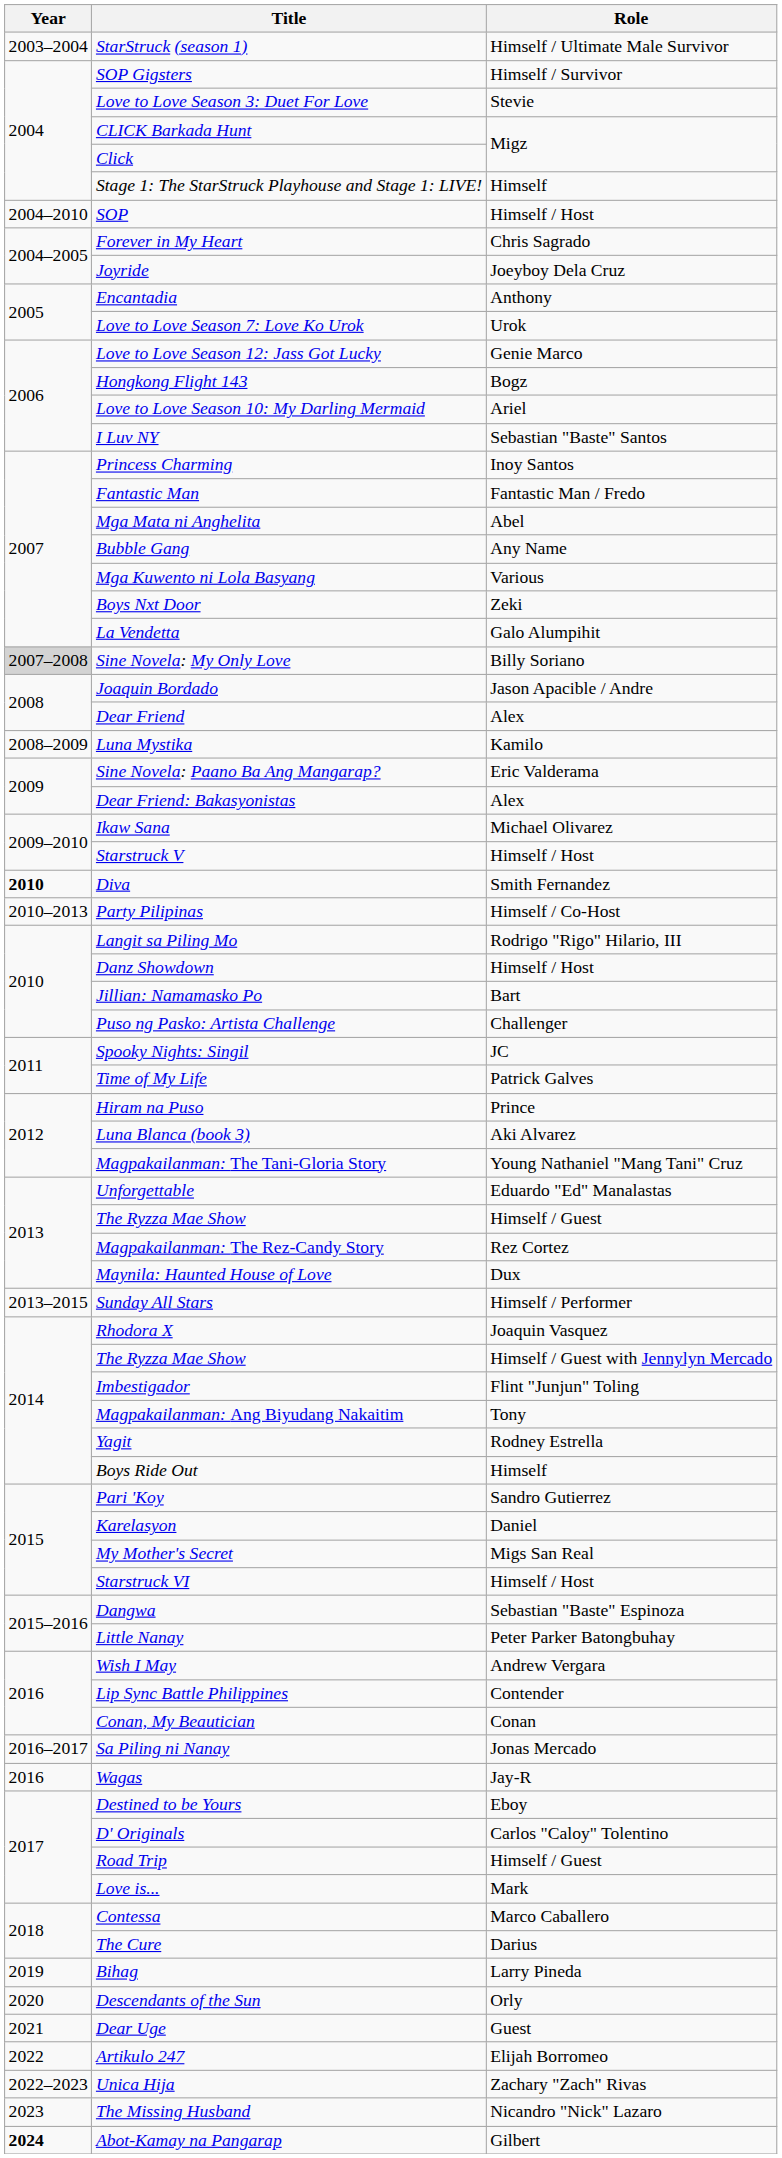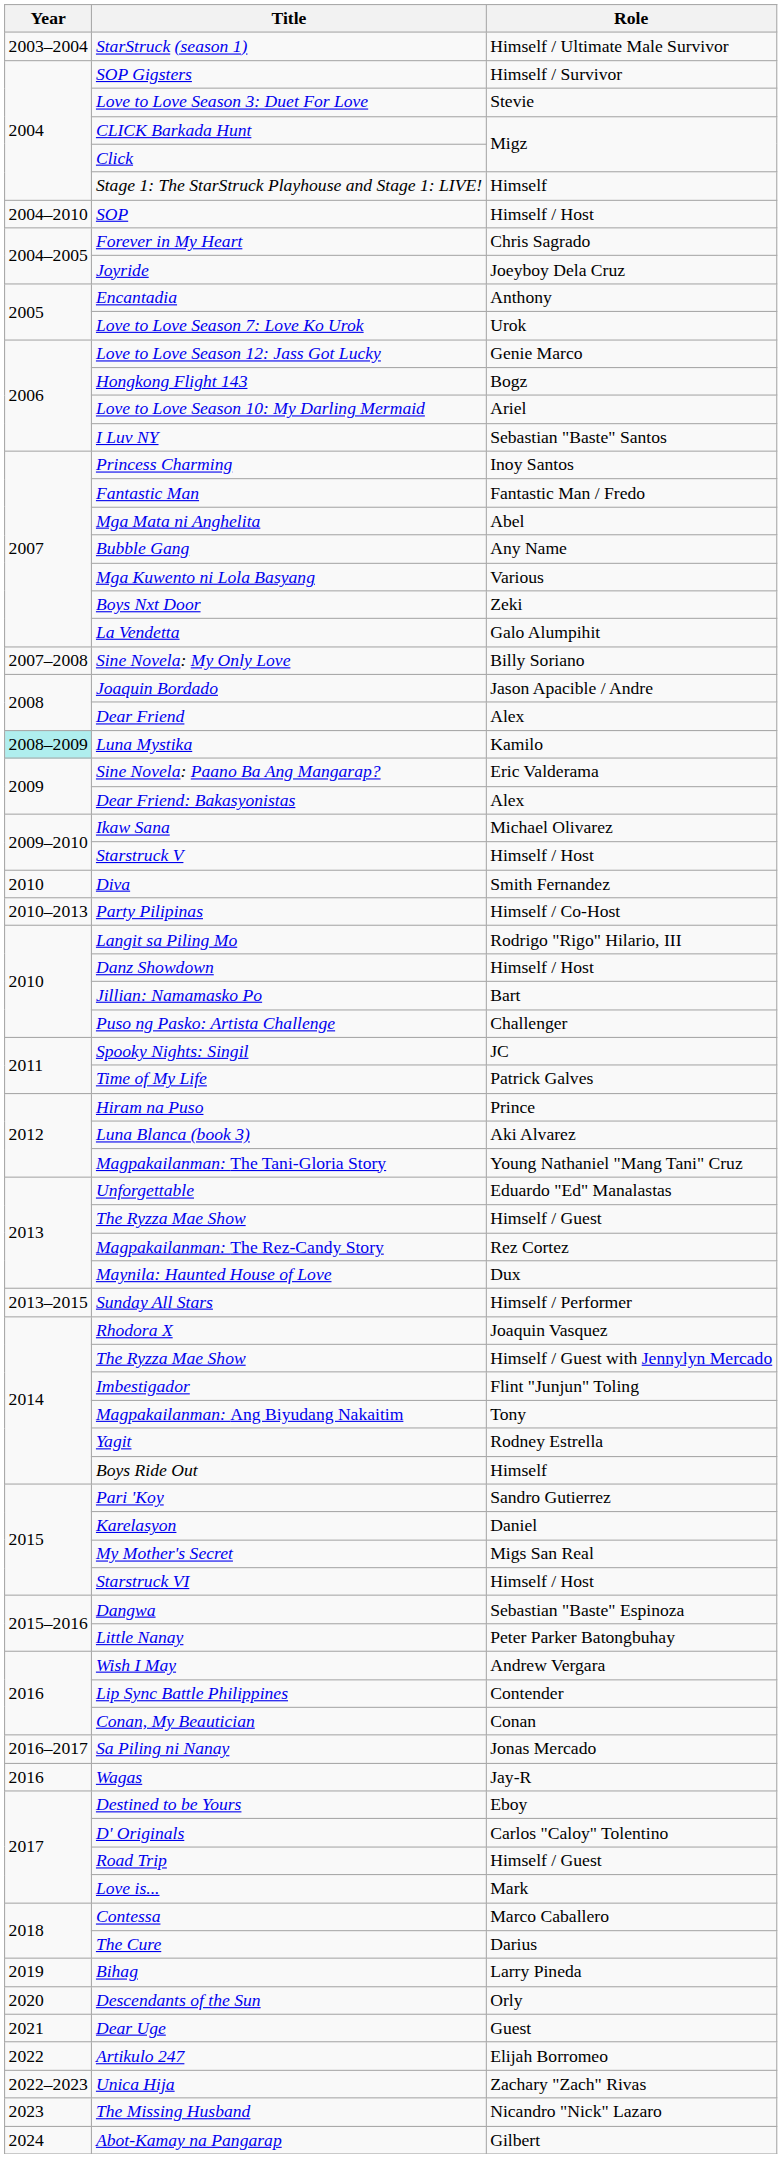(48, 660) lightgrey background -> (48, 660) no background
(48, 744) no background -> (48, 744) paleturquoise background
(26, 883) bold -> (26, 883) normal
(26, 2139) bold -> (26, 2139) normal
